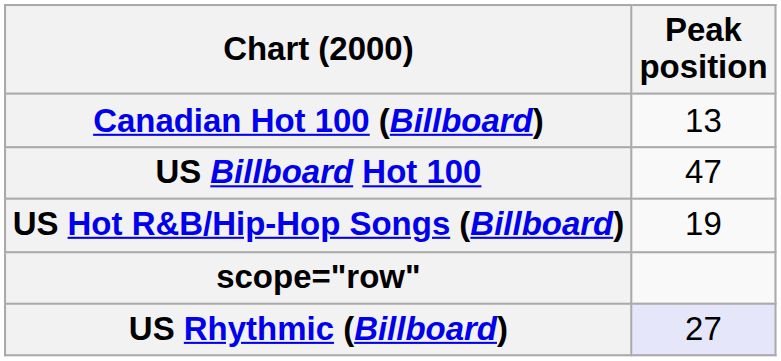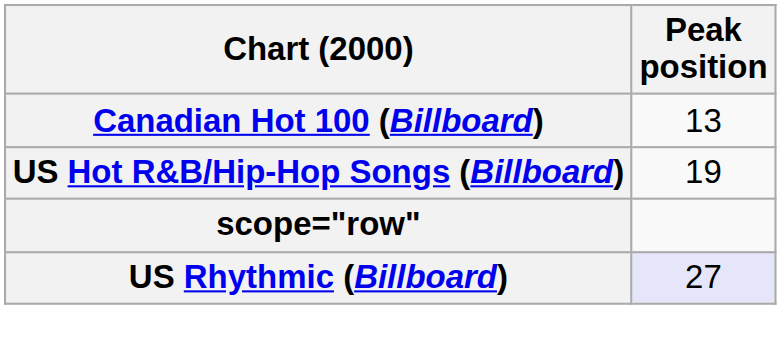- row: (318, 172)
